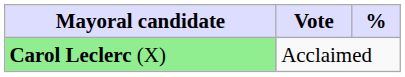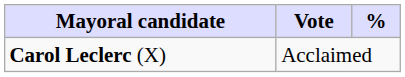(88, 54) lightgreen background -> (88, 54) no background
